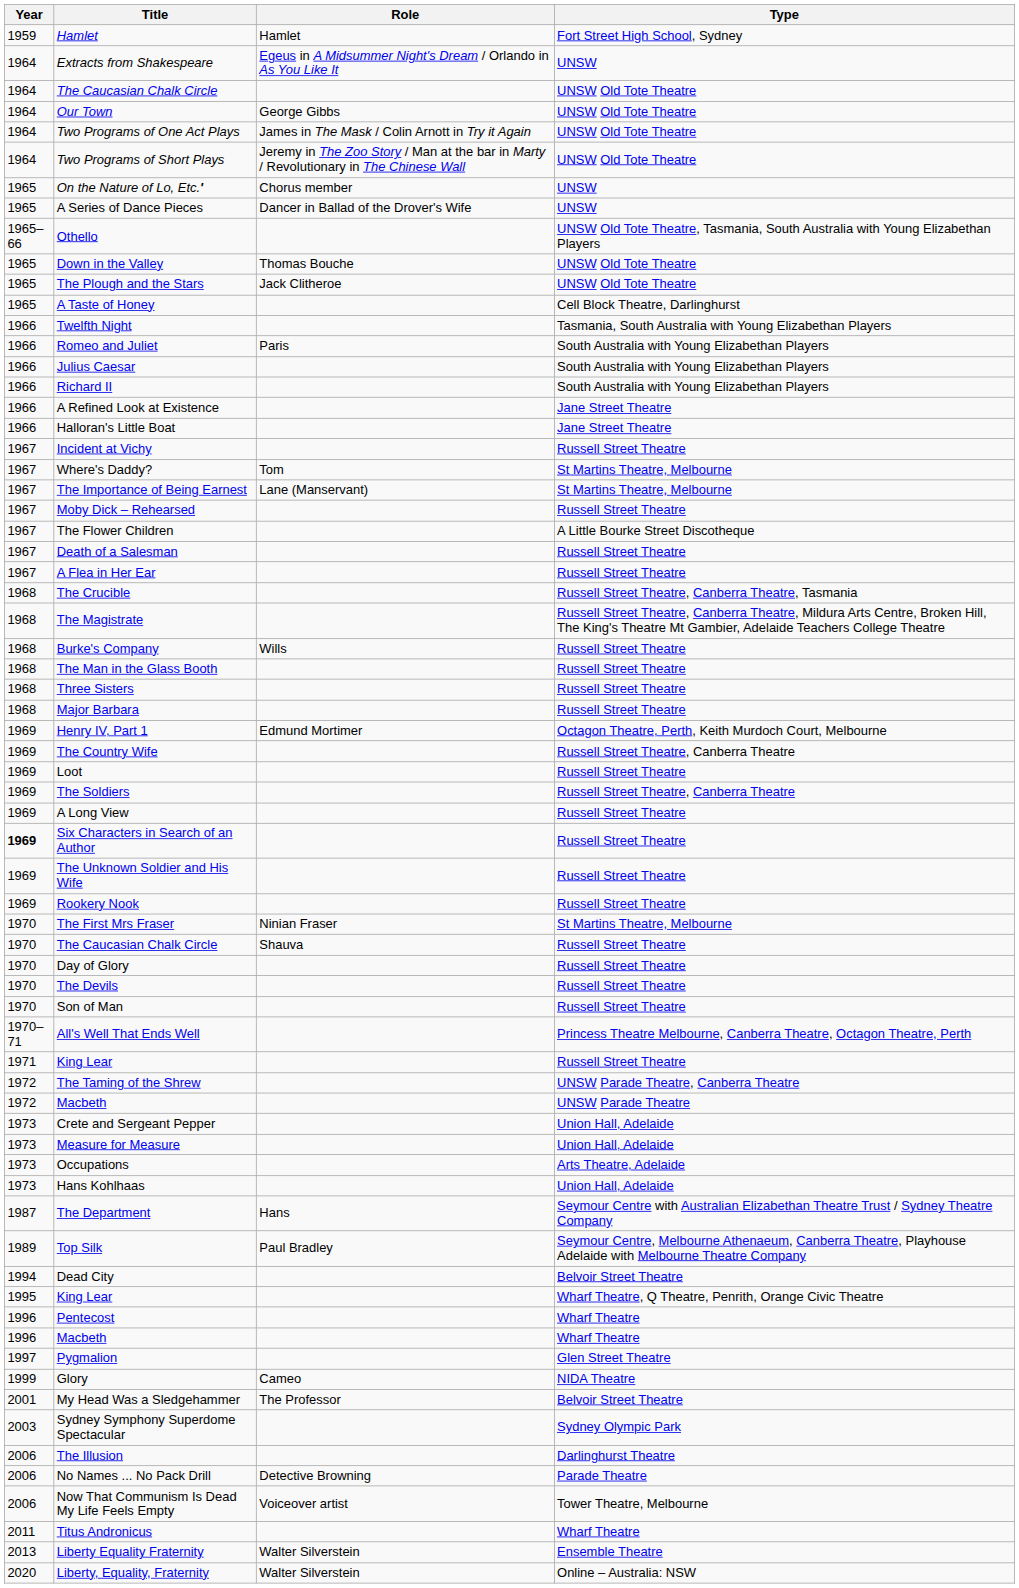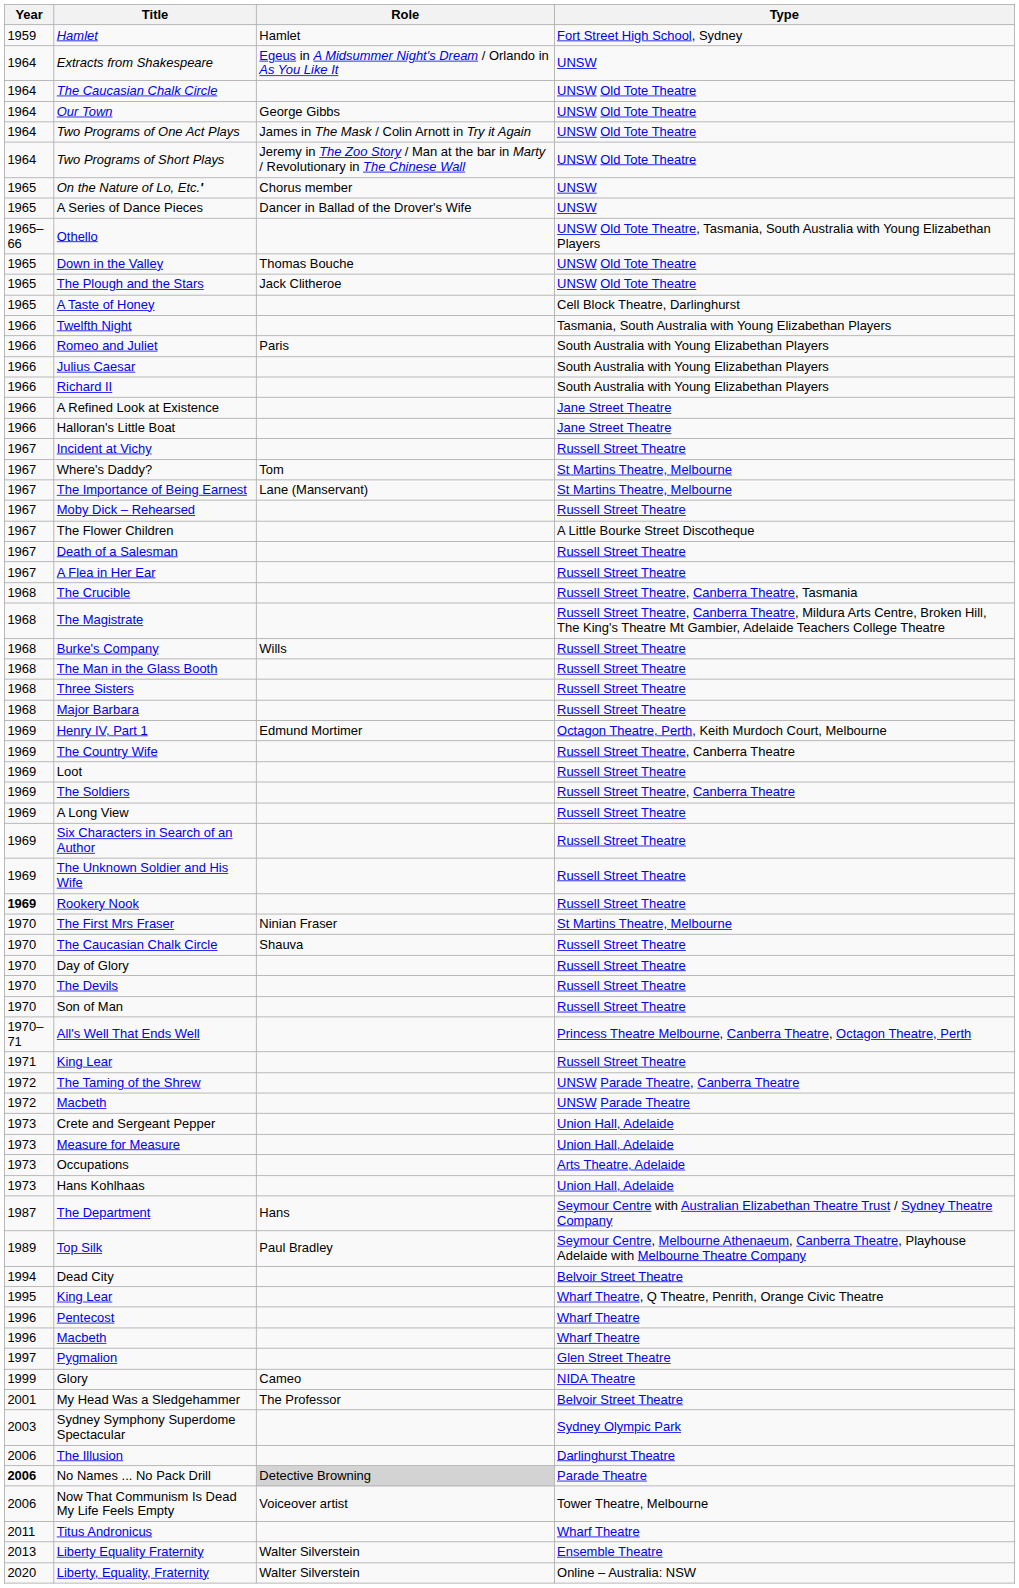(22, 840) bold -> (22, 840) normal
(22, 903) normal -> (22, 903) bold
(22, 1476) normal -> (22, 1476) bold
(315, 1476) no background -> (315, 1476) lightgrey background
